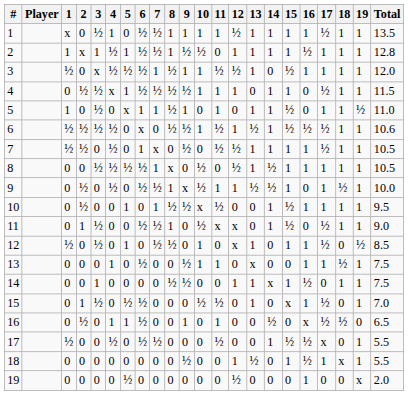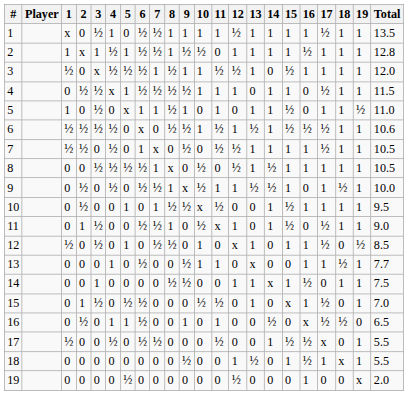(235, 226) x -> (235, 226) 1
(381, 264) 7.5 -> (381, 264) 7.7
